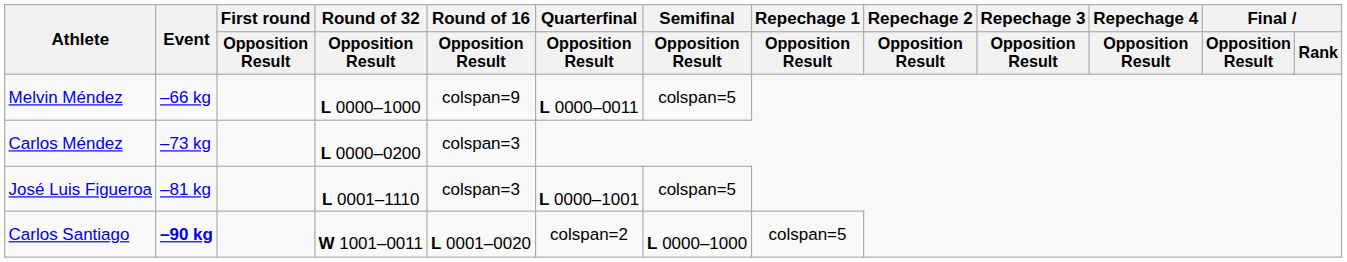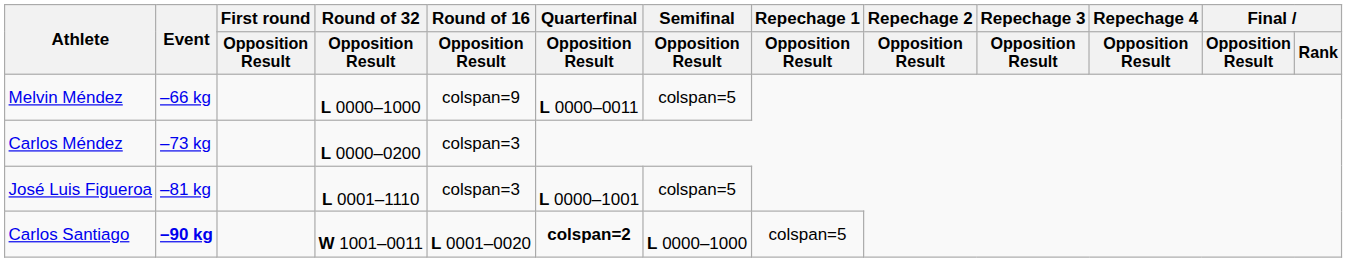(589, 235) normal -> (589, 235) bold
